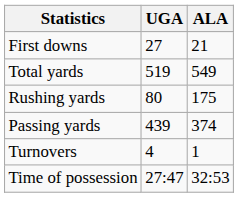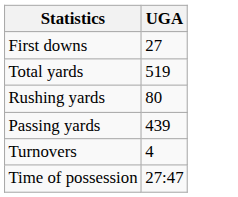- column: (210, 18)
